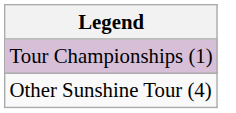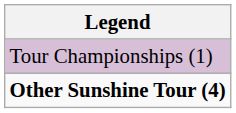(111, 90) normal -> (118, 90) bold
